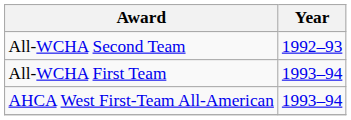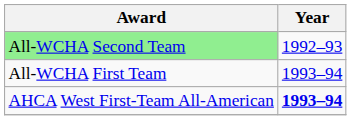(97, 45) no background -> (97, 45) lightgreen background
(312, 100) normal -> (312, 100) bold
